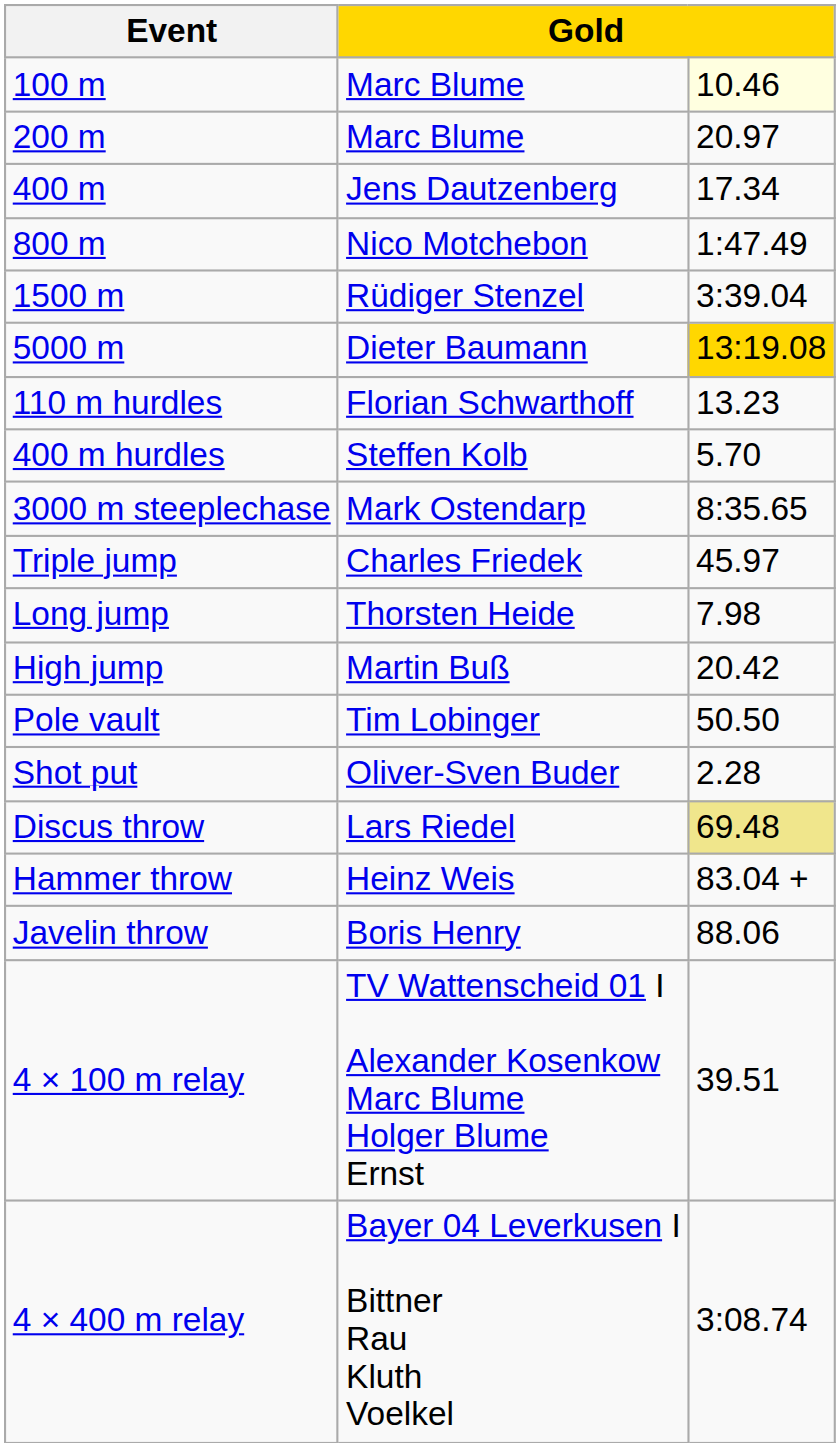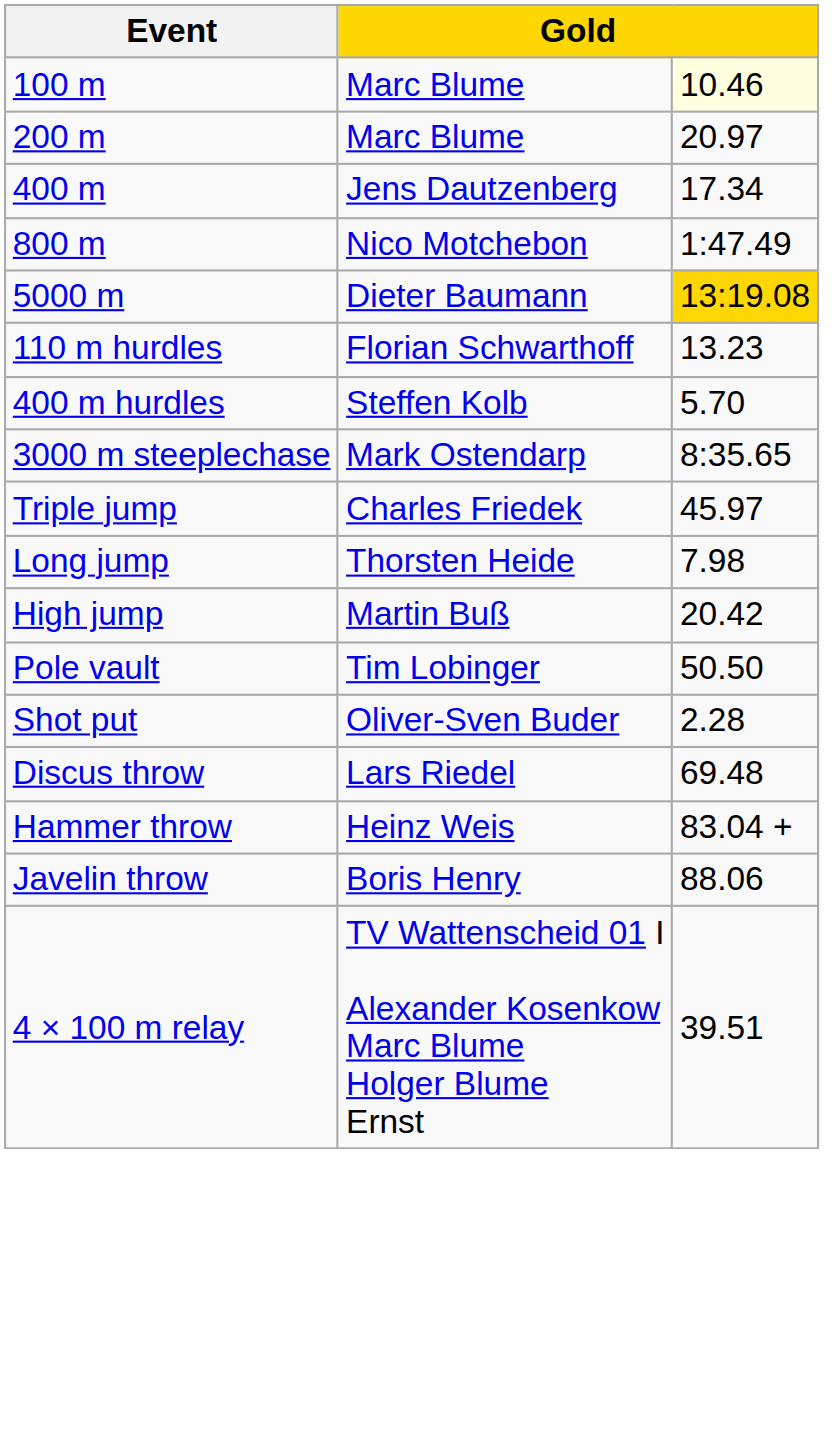- row: (69, 296)
(738, 826) khaki background -> (722, 773) no background
- row: (128, 1320)
